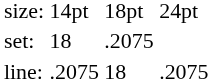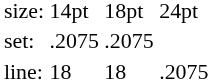(61, 41) 18 -> (74, 41) .2075
(74, 71) .2075 -> (61, 71) 18
